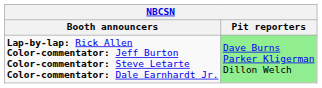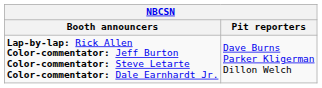(269, 59) lightgreen background -> (269, 59) no background
